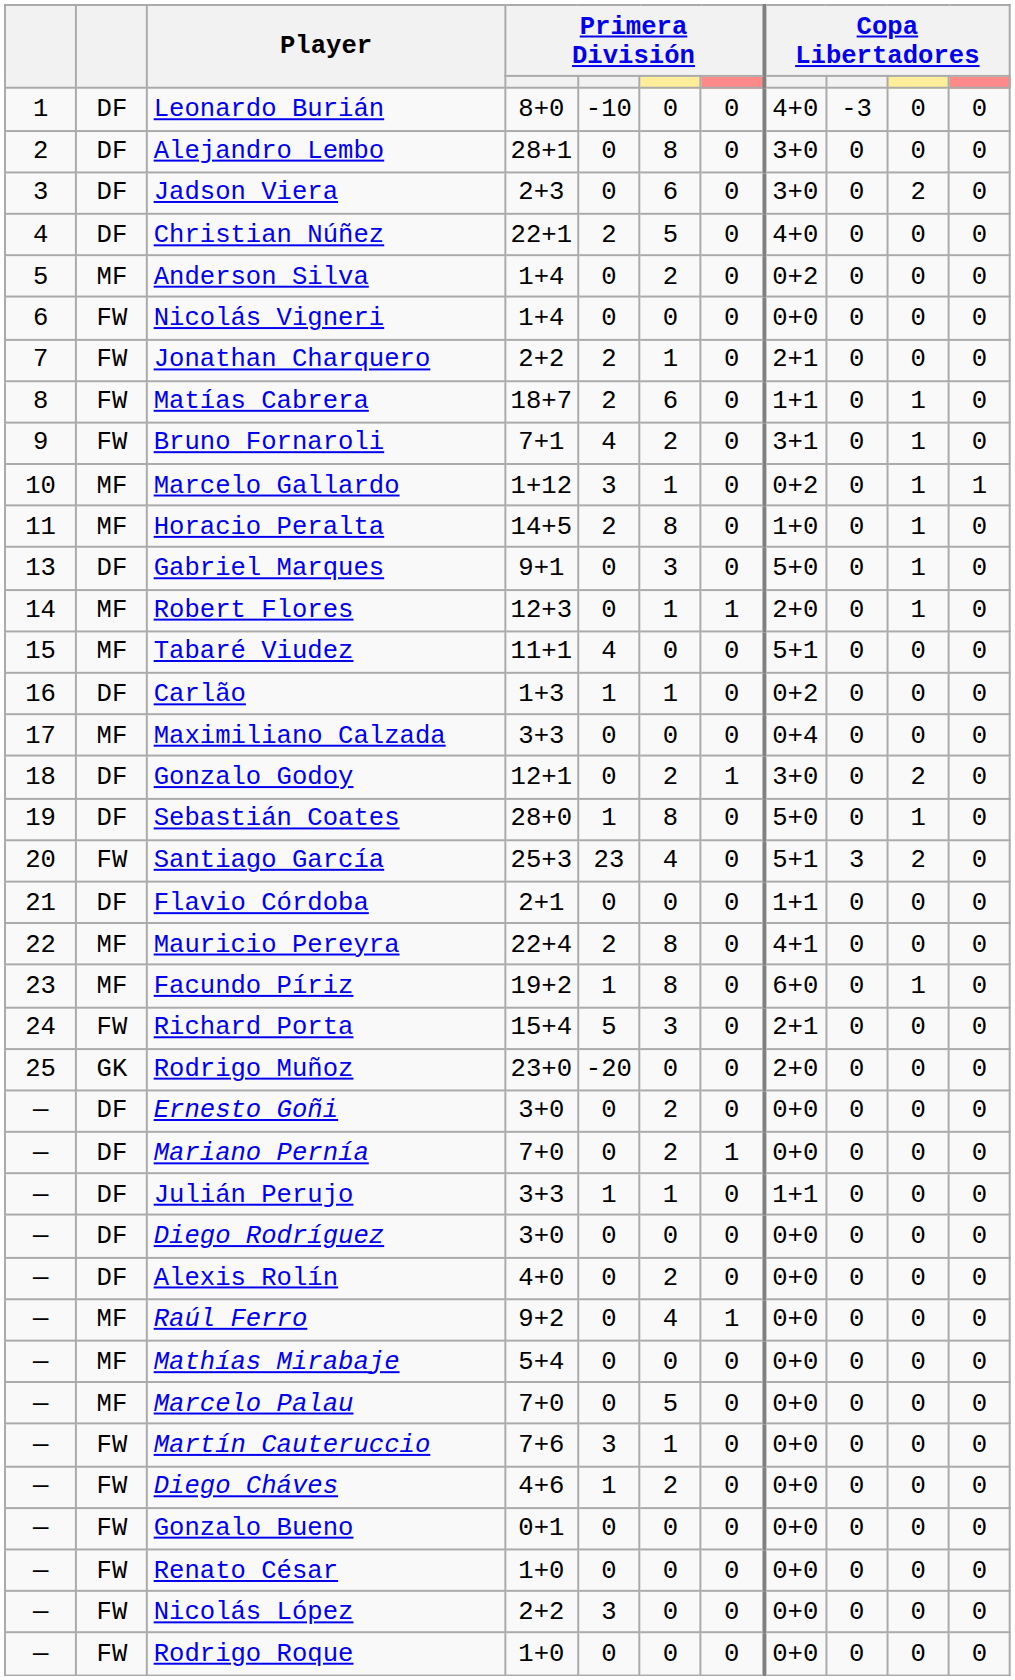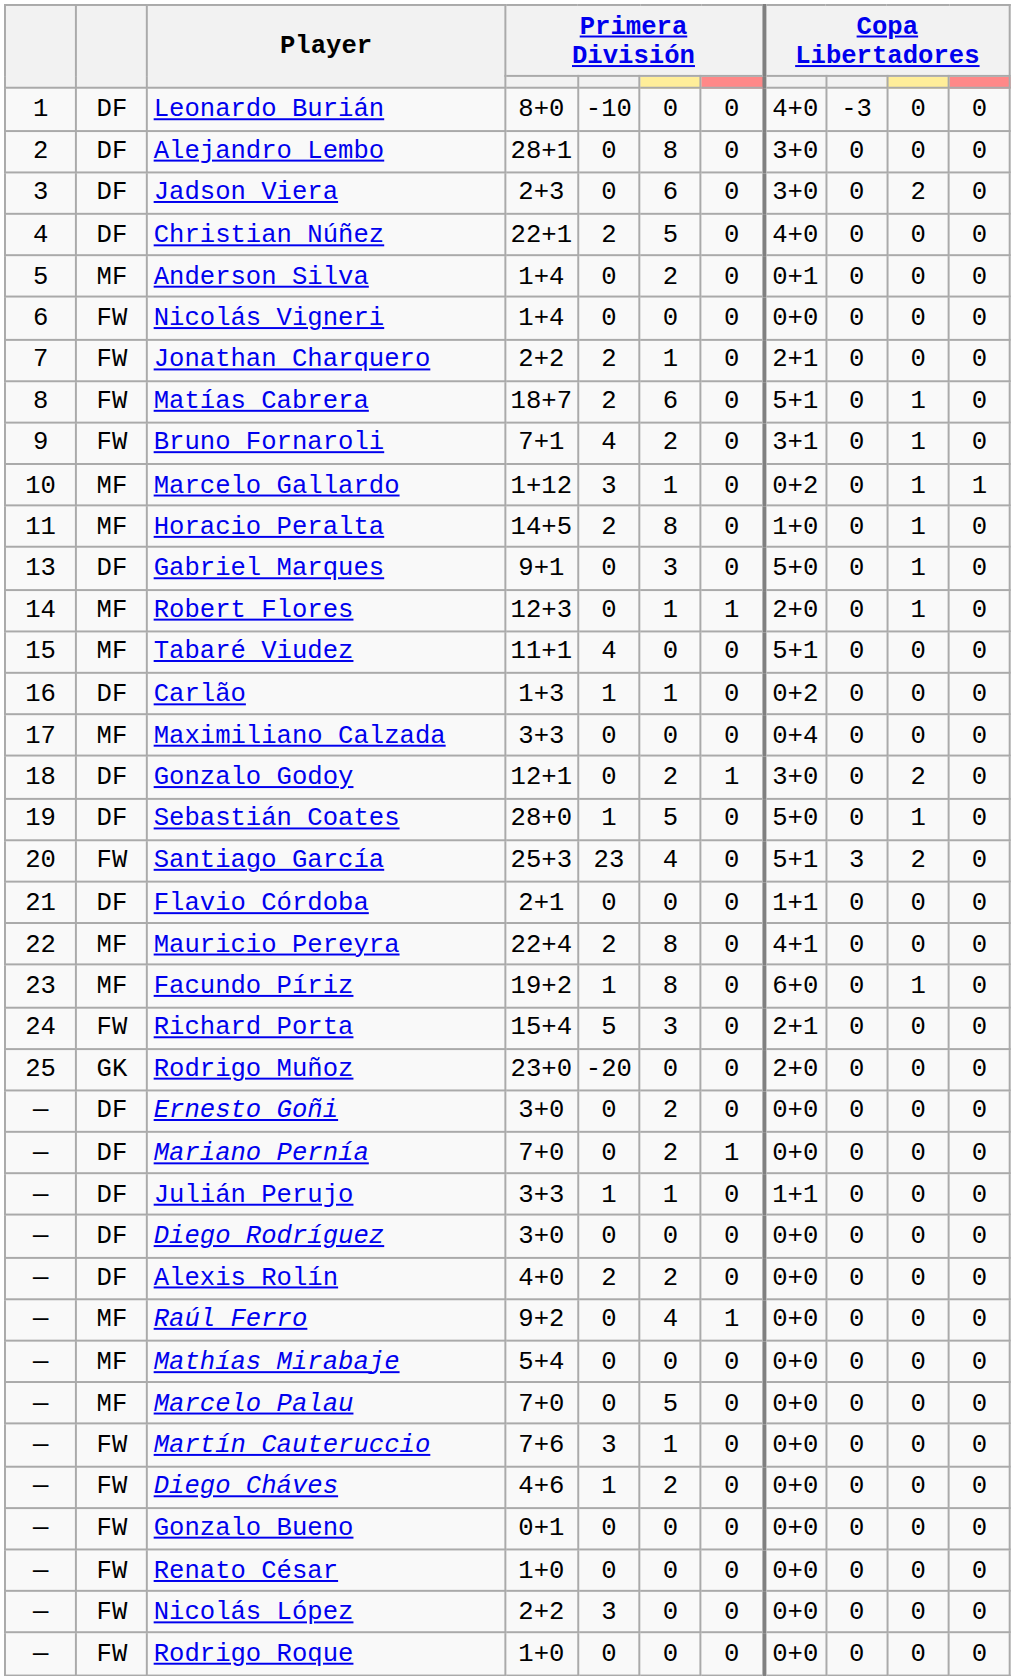(795, 276) 0+2 -> (795, 276) 0+1
(795, 402) 1+1 -> (795, 402) 5+1
(670, 819) 8 -> (670, 819) 5
(609, 1278) 0 -> (609, 1278) 2
